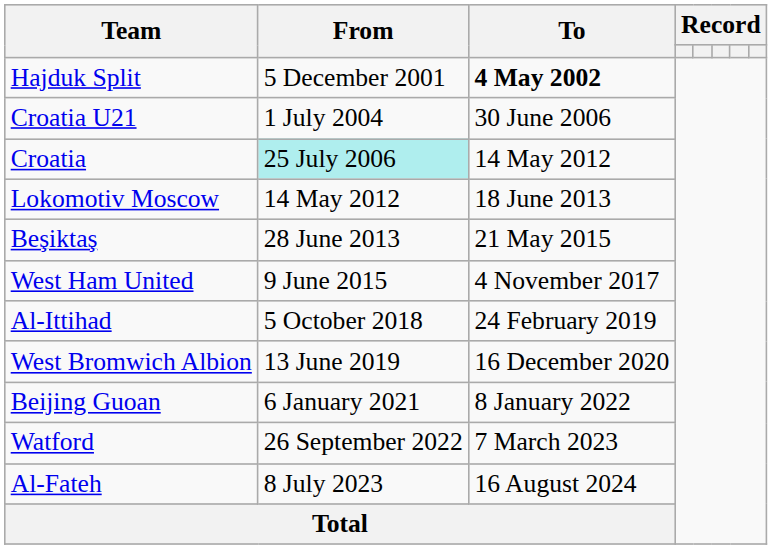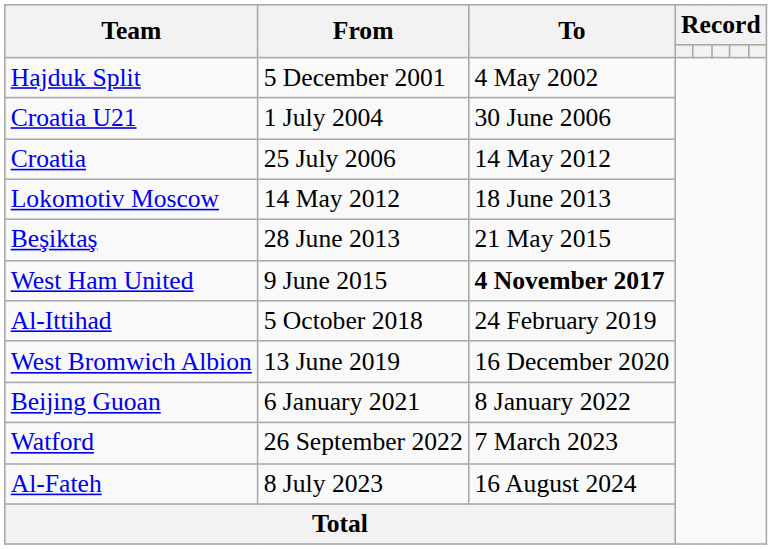(538, 77) bold -> (536, 77) normal
(330, 158) paleturquoise background -> (330, 158) no background
(567, 280) normal -> (570, 280) bold
